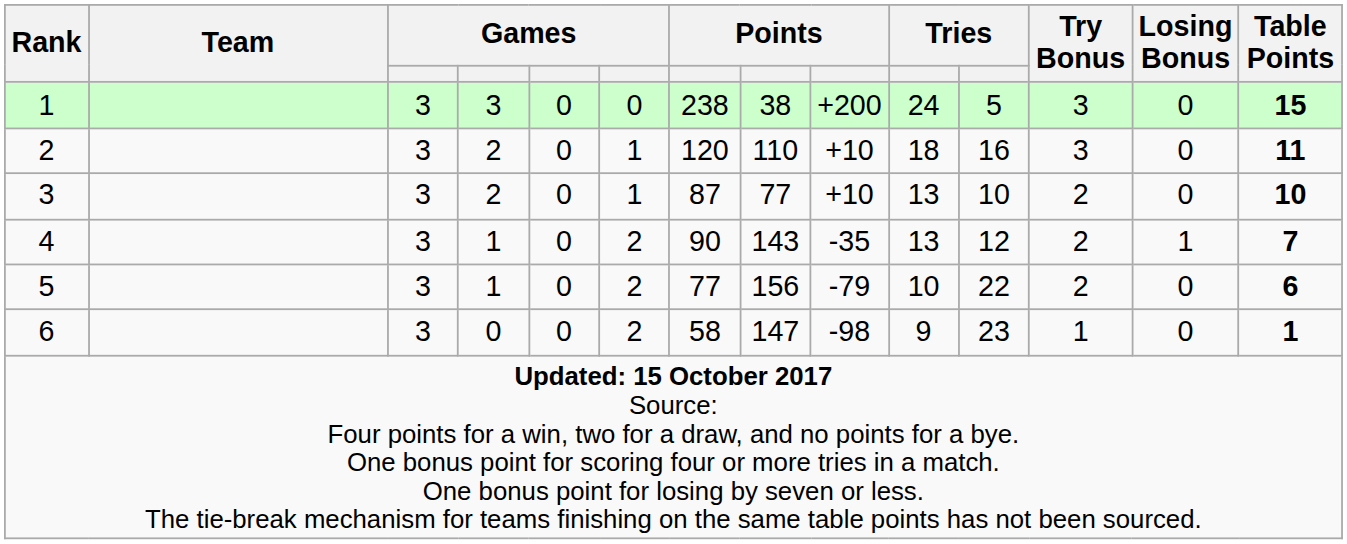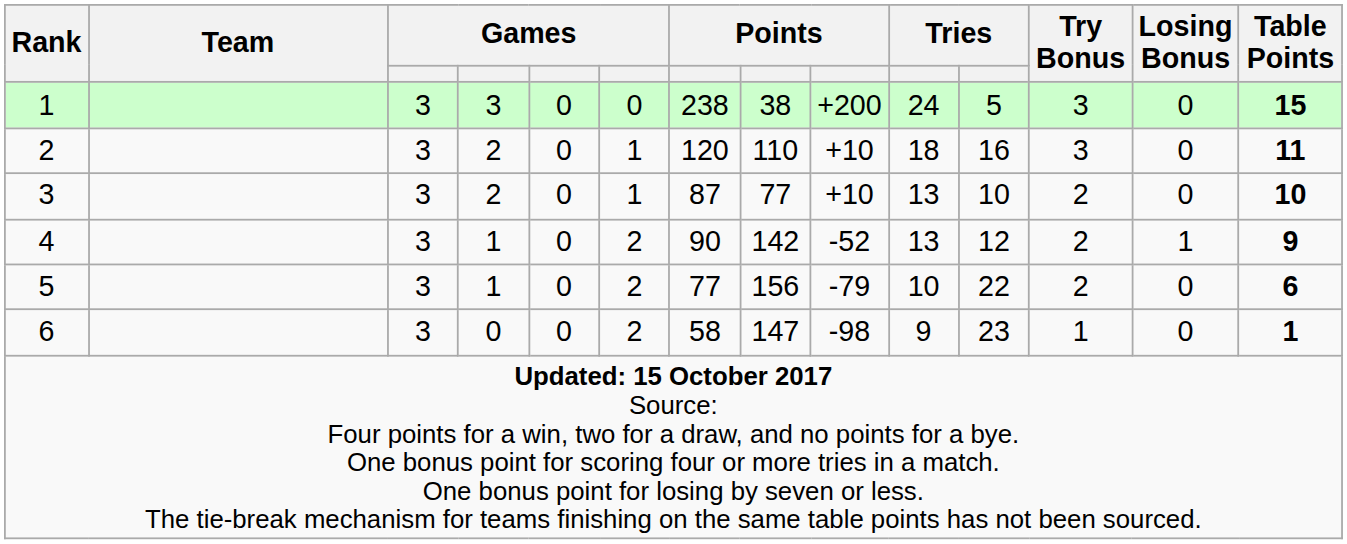(775, 241) 143 -> (775, 241) 142
(849, 241) -35 -> (849, 241) -52
(1290, 241) 7 -> (1290, 241) 9
